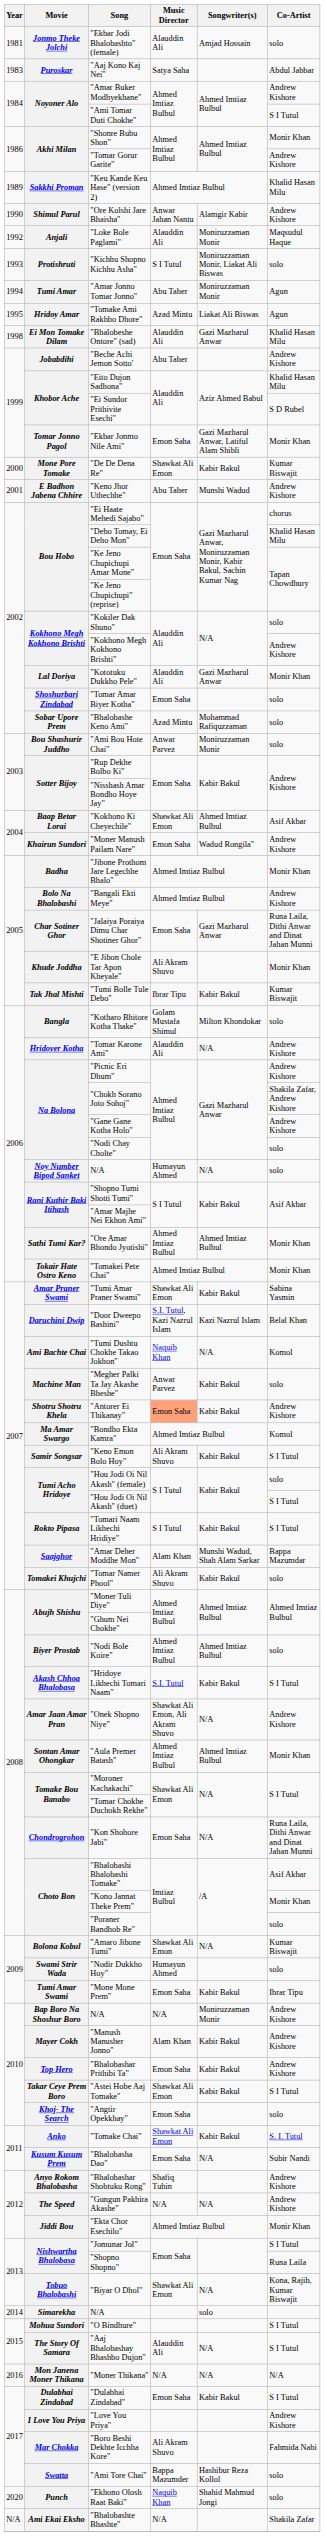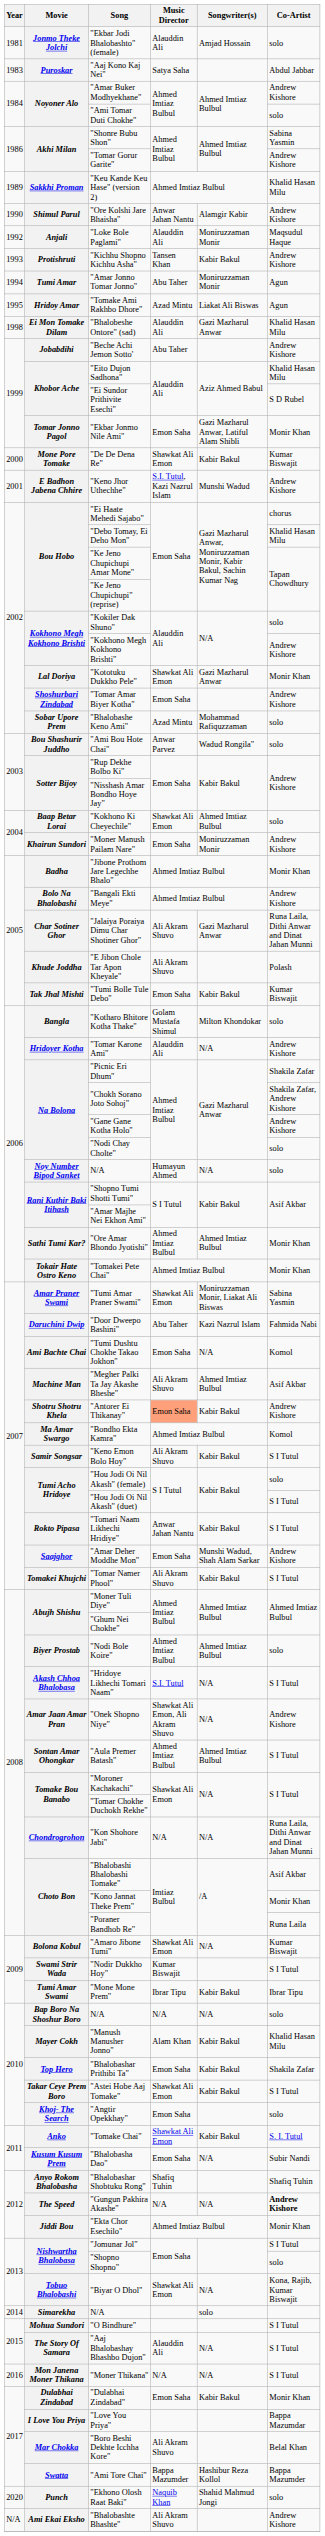(284, 115) S I Tutul -> (276, 115) solo
(290, 137) Monir Khan -> (282, 137) Sabina Yasmin
(167, 264) S I Tutul -> (164, 260) Tansen Khan
(228, 264) Moniruzzaman Monir, Liakat Ali Biswas -> (219, 260) Kabir Bakul
(276, 264) solo -> (283, 260) Andrew Kishore
(170, 491) Abu Taher -> (173, 486) S.I. Tutul, Kazi Nazrul Islam
(168, 677) Alauddin Ali -> (173, 677) Shawkat Ali Emon
(276, 699) solo -> (283, 699) Andrew Kishore
(224, 744) Moniruzzaman Monir -> (227, 744) Wadud Rongila"
(288, 821) Asif Akbar -> (276, 821) solo
(227, 844) Wadud Rongila" -> (224, 844) Moniruzzaman Monir
(171, 930) Emon Saha -> (170, 930) Ali Akram Shuvo
(290, 967) Monir Khan -> (280, 967) Polash
(169, 994) Ibrar Tipu -> (171, 994) Emon Saha
(283, 1071) Andrew Kishore -> (292, 1071) Shakila Zafar
(219, 1293) Kabir Bakul -> (228, 1297) Moniruzzaman Monir, Liakat Ali Biswas
(173, 1320) S.I. Tutul, Kazi Nazrul Islam -> (170, 1325) Abu Taher
(288, 1320) Belal Khan -> (293, 1325) Fahmida Nabi
(165, 1352) Naquib Khan -> (171, 1352) Emon Saha
(164, 1384) Anwar Parvez -> (170, 1384) Ali Akram Shuvo
(219, 1384) Kabir Bakul -> (223, 1384) Ahmed Imtiaz Bulbul
(276, 1384) solo -> (288, 1384) Asif Akbar
(167, 1529) S I Tutul -> (173, 1529) Anwar Jahan Nantu
(172, 1556) Alam Khan -> (171, 1556) Emon Saha
(287, 1556) Bappa Mazumdar -> (283, 1556) Andrew Kishore
(276, 1578) solo -> (284, 1578) S I Tutul
(219, 1683) Kabir Bakul -> (206, 1683) N/A
(290, 1756) Monir Khan -> (284, 1756) S I Tutul
(171, 1837) Emon Saha -> (160, 1837) N/A
(276, 1924) solo -> (288, 1924) Runa Laila
(169, 1969) Humayun Ahmed -> (166, 1969) Kumar Biswajit
(276, 1969) solo -> (284, 1969) S I Tutul
(171, 1992) Emon Saha -> (169, 1992) Ibrar Tipu
(224, 2014) Moniruzzaman Monir -> (206, 2014) N/A
(283, 2014) Andrew Kishore -> (276, 2014) solo
(283, 2041) Andrew Kishore -> (292, 2041) Khalid Hasan Milu
(283, 2069) Andrew Kishore -> (292, 2069) Shakila Zafar
(283, 2181) Andrew Kishore -> (291, 2181) Shafiq Tuhin
(283, 2204) normal -> (284, 2204) bold
(288, 2262) Runa Laila -> (276, 2262) solo
(277, 2375) N/A -> (284, 2375) S I Tutul
(284, 2398) S I Tutul -> (290, 2398) Monir Khan
(283, 2420) Andrew Kishore -> (287, 2420) Bappa Mazumdar
(293, 2447) Fahmida Nabi -> (288, 2447) Belal Khan
(276, 2475) solo -> (287, 2475) Bappa Mazumder
(160, 2520) N/A -> (170, 2520) Ali Akram Shuvo
(292, 2520) Shakila Zafar -> (283, 2520) Andrew Kishore
